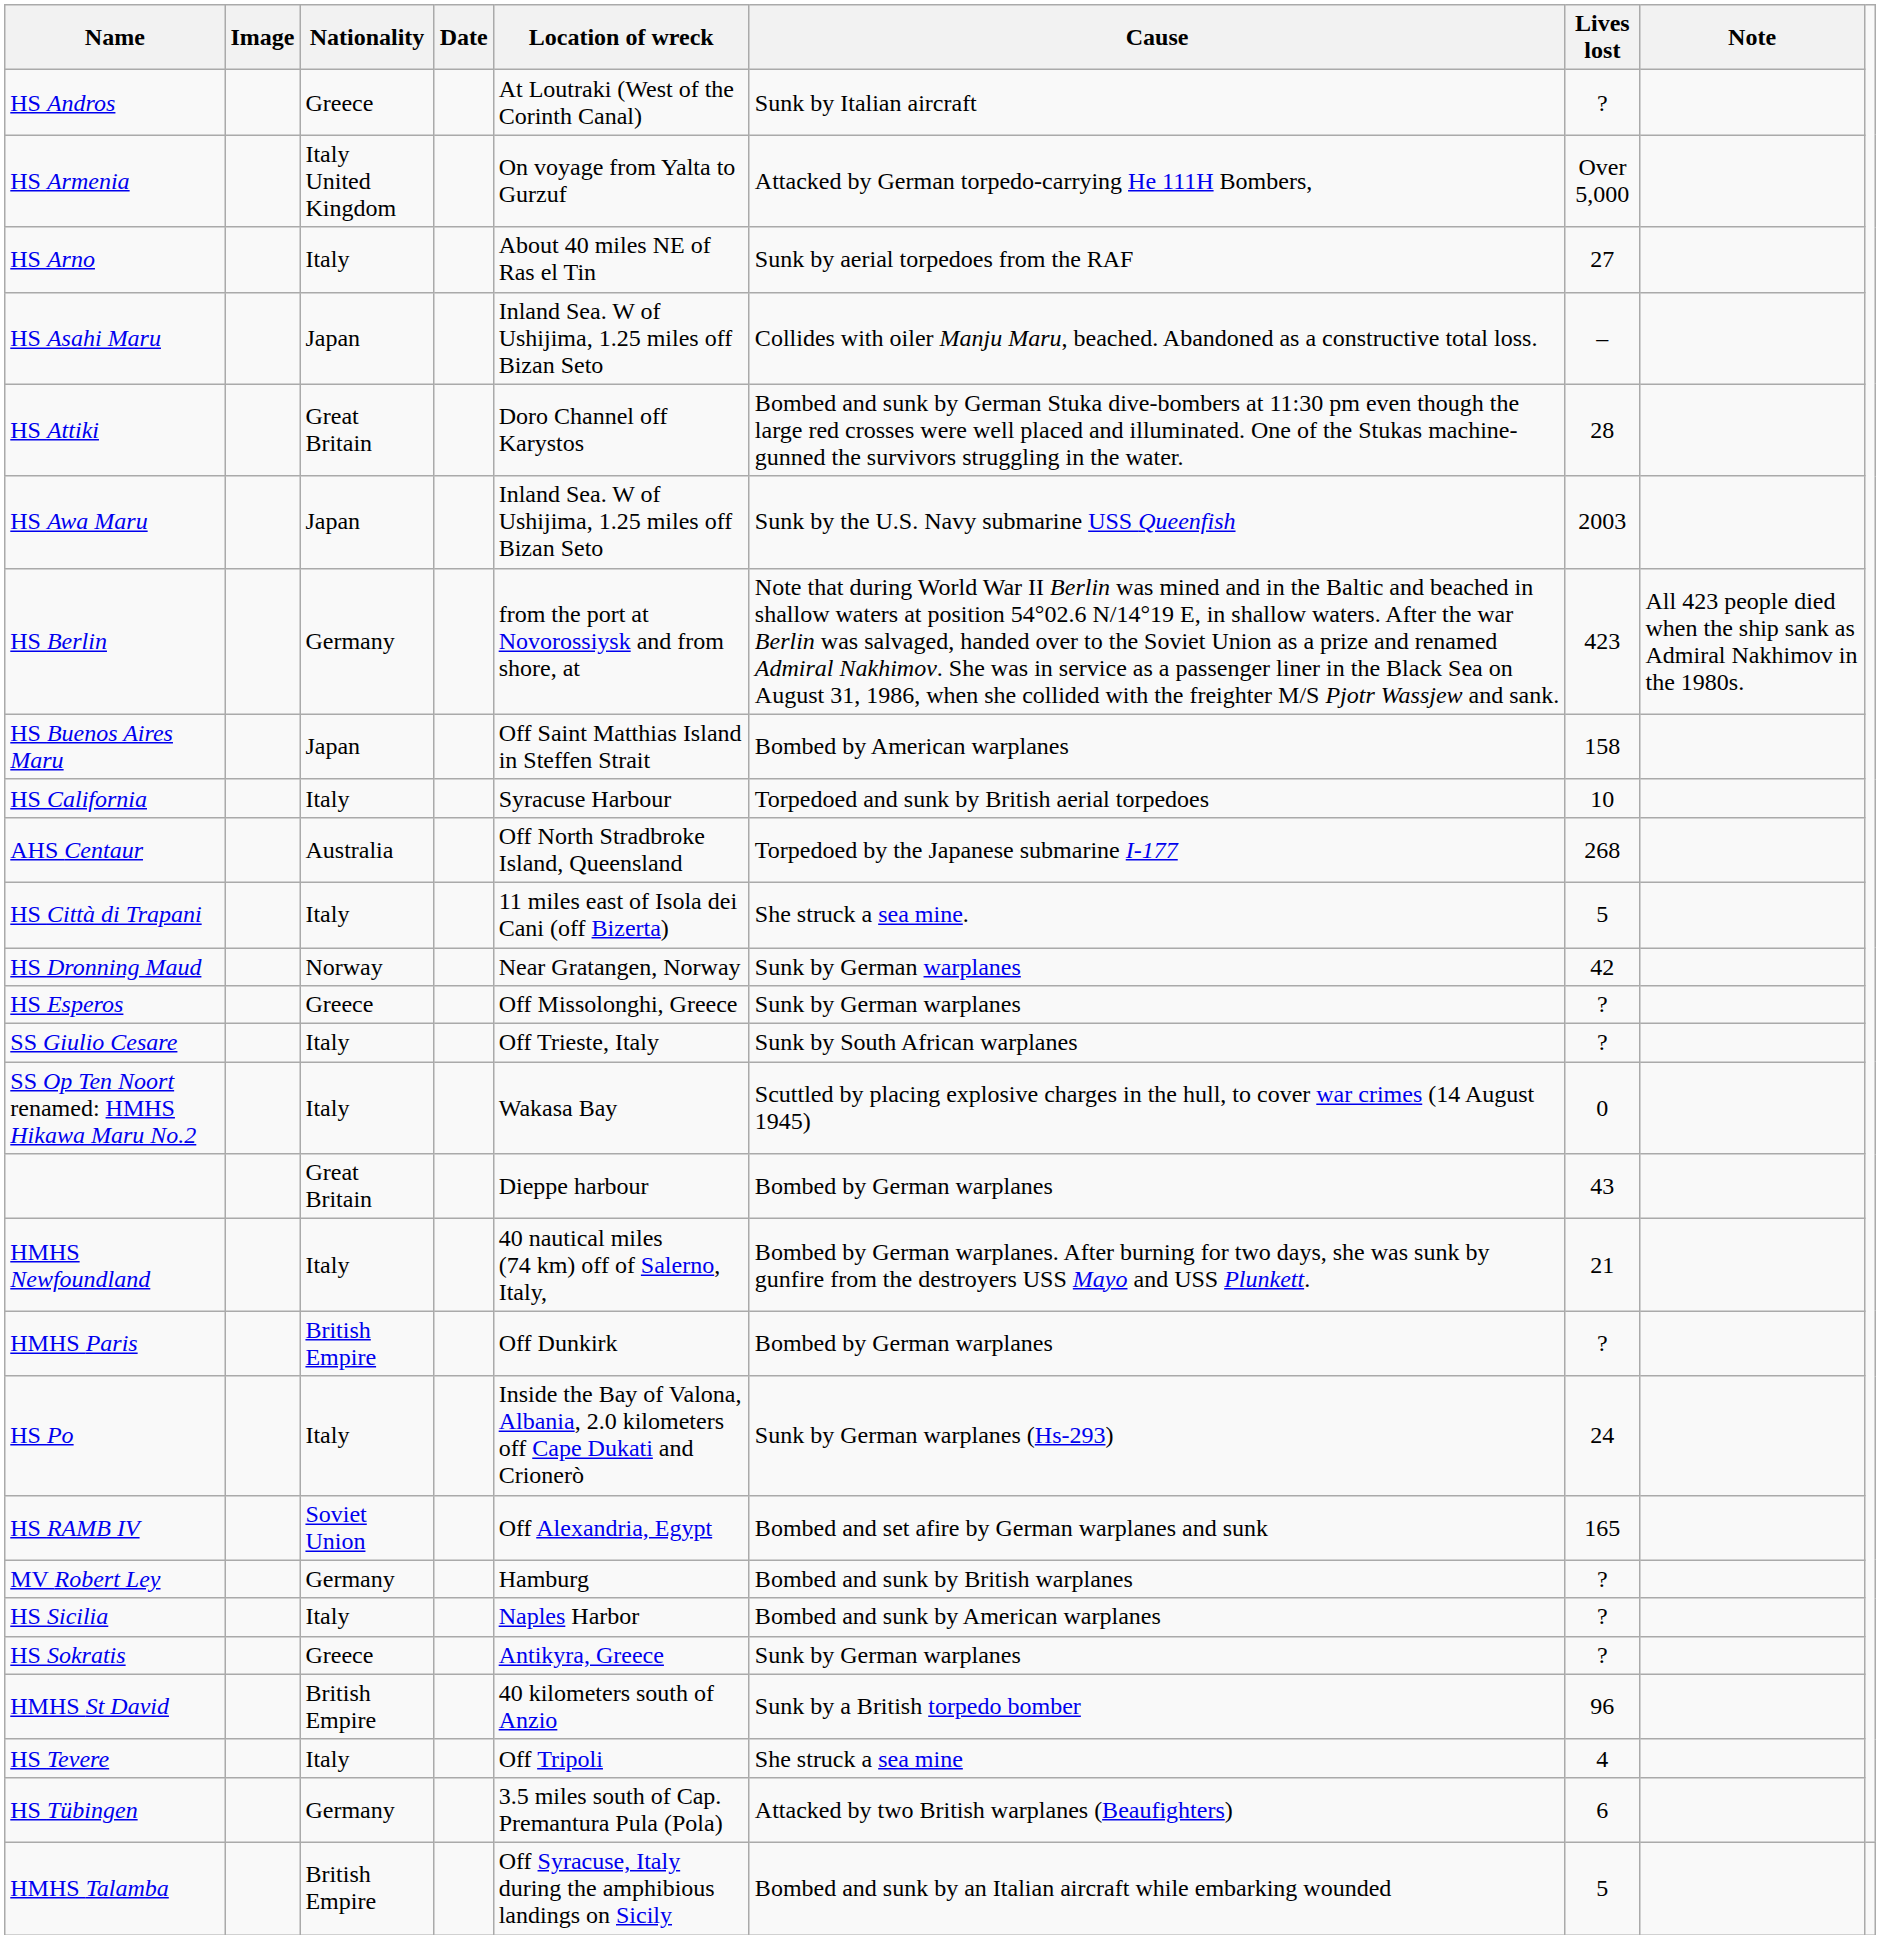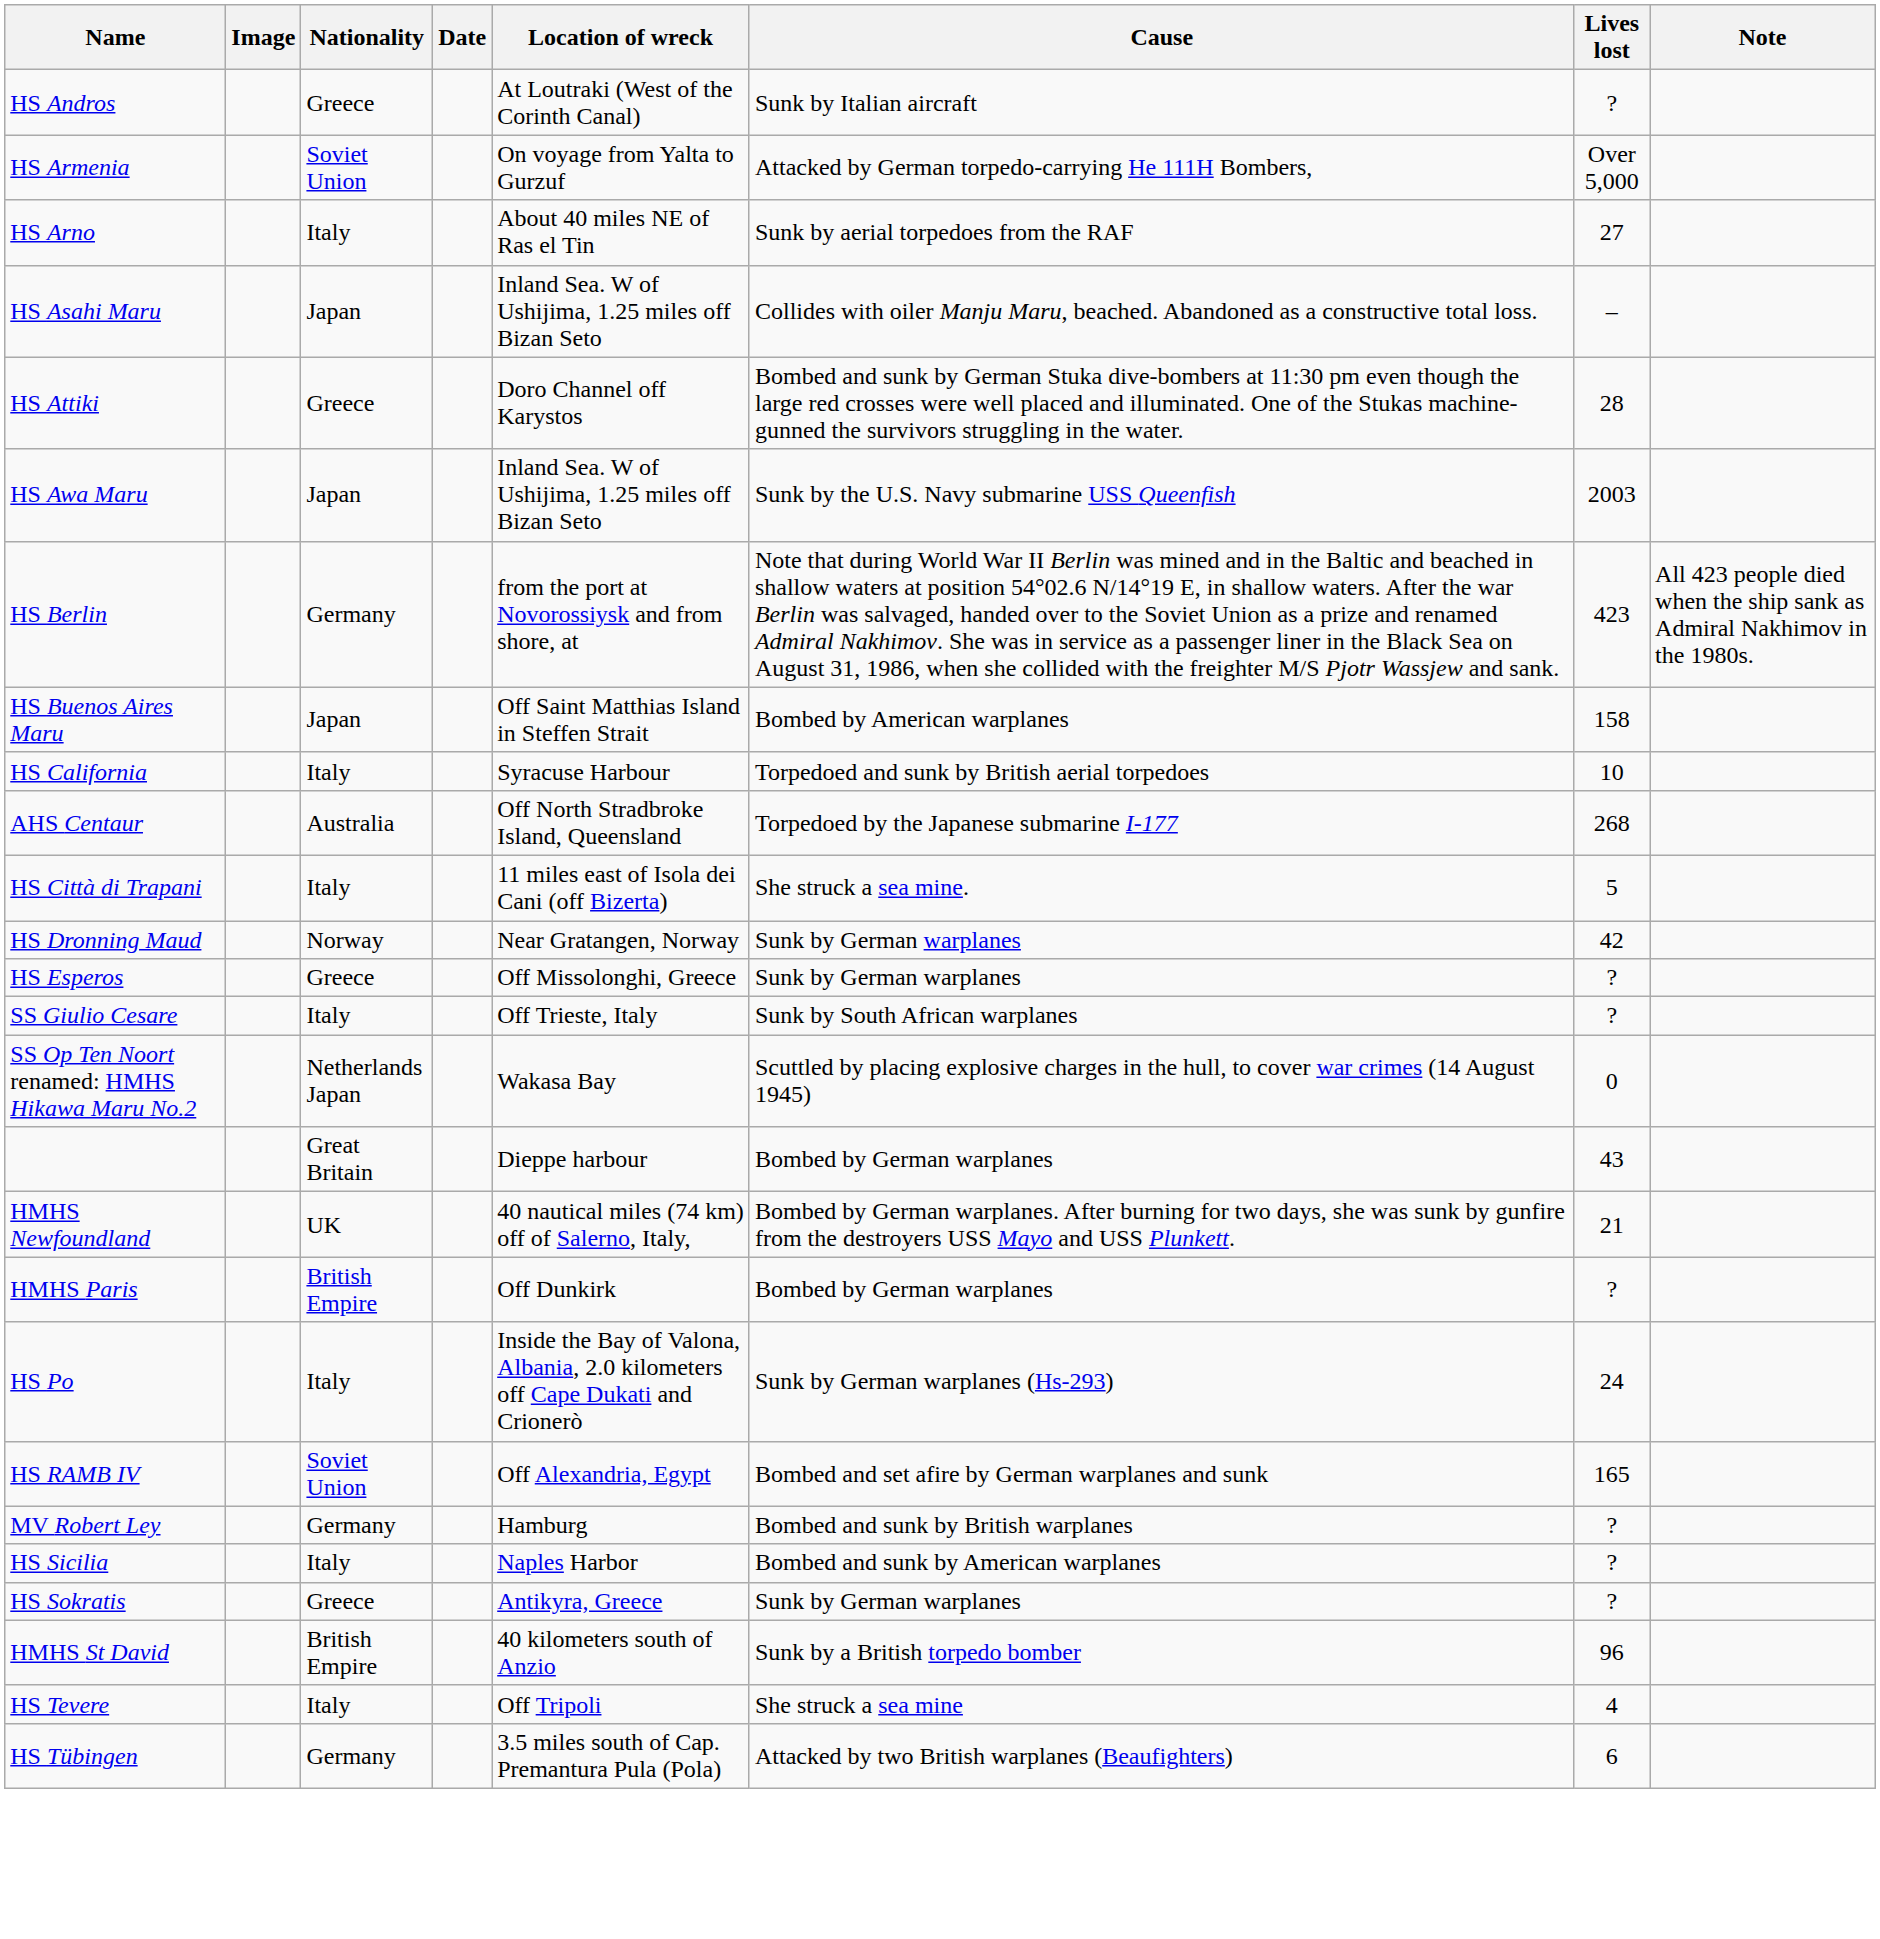(351, 180) Italy United Kingdom -> (337, 167) Soviet Union
(339, 429) Great Britain -> (340, 402) Greece
(327, 1107) Italy -> (364, 1080) Netherlands Japan
(327, 1264) Italy -> (324, 1224) UK
- row: (90, 1888)
